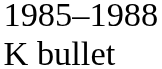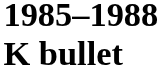(83, 35) normal -> (83, 35) bold
